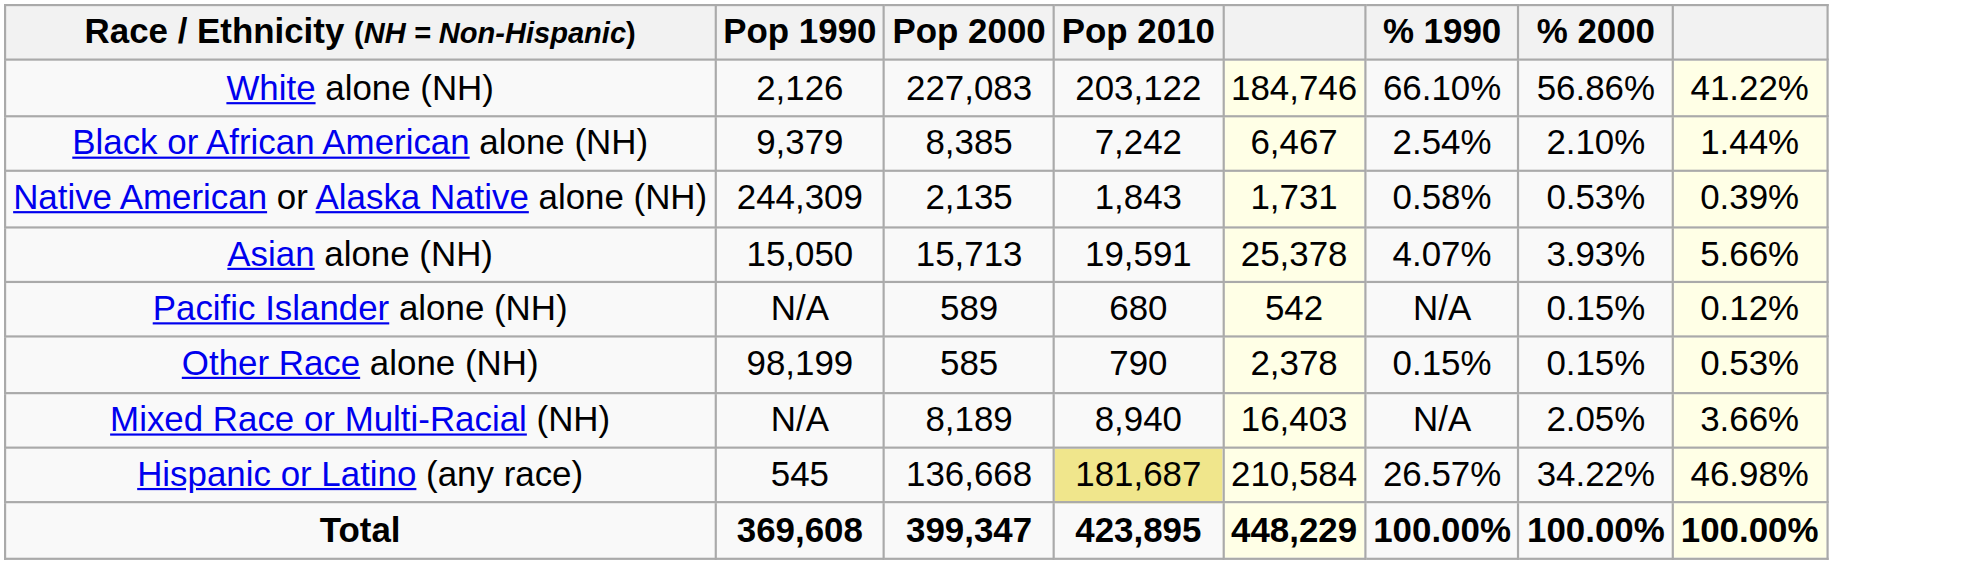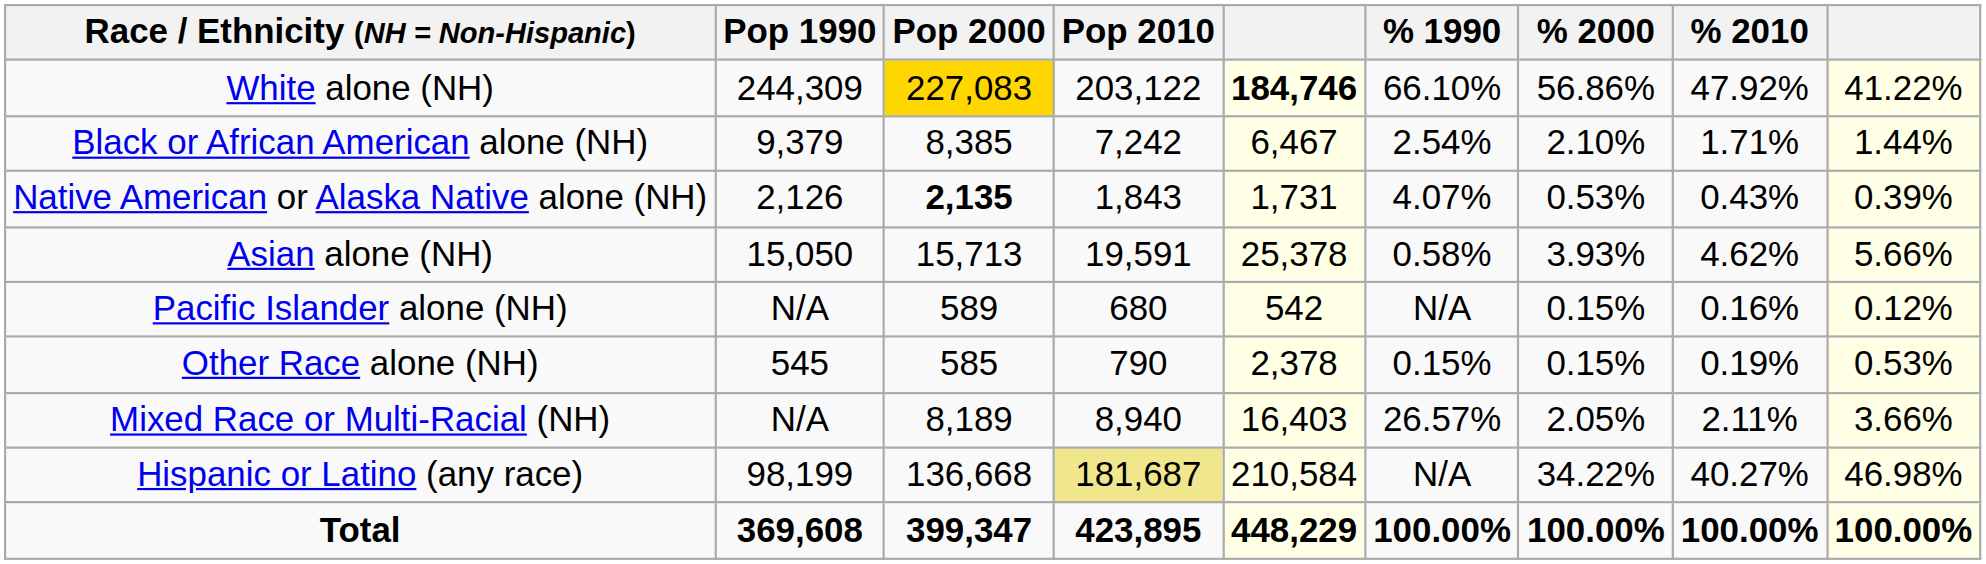+ column: (1750, 32)
(800, 87) 2,126 -> (800, 87) 244,309
(969, 87) no background -> (969, 87) gold background
(1294, 87) normal -> (1294, 87) bold
(800, 198) 244,309 -> (800, 198) 2,126
(969, 198) normal -> (969, 198) bold
(1442, 198) 0.58% -> (1442, 198) 4.07%
(1442, 253) 4.07% -> (1442, 253) 0.58%
(800, 364) 98,199 -> (800, 364) 545
(1442, 419) N/A -> (1442, 419) 26.57%
(800, 474) 545 -> (800, 474) 98,199
(1442, 474) 26.57% -> (1442, 474) N/A
